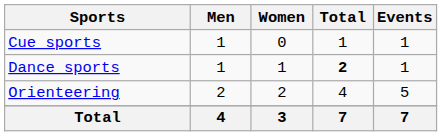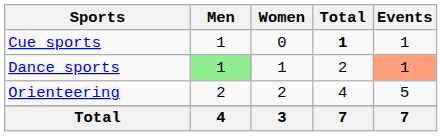(343, 42) normal -> (343, 42) bold
(221, 68) no background -> (221, 68) lightgreen background
(343, 68) bold -> (343, 68) normal
(405, 68) no background -> (405, 68) lightsalmon background
